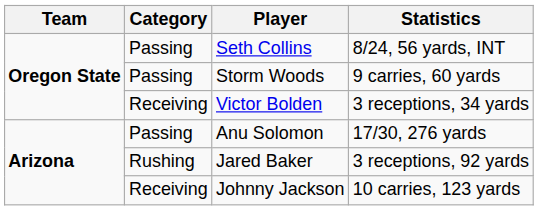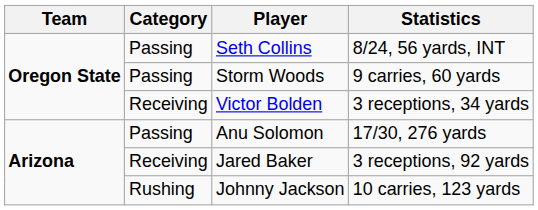(162, 161) Rushing -> (168, 161) Receiving
(168, 190) Receiving -> (162, 190) Rushing
